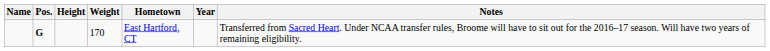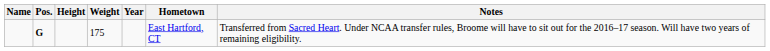columns swapped: (205, 12) <-> (158, 12)
(97, 33) 170 -> (97, 33) 175
